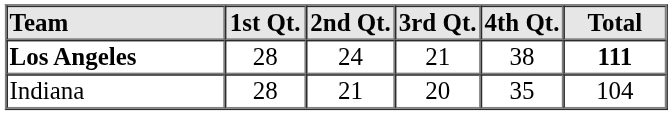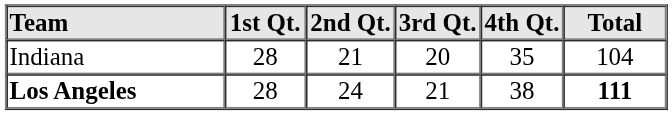rows swapped: (47, 91) <-> (73, 56)
